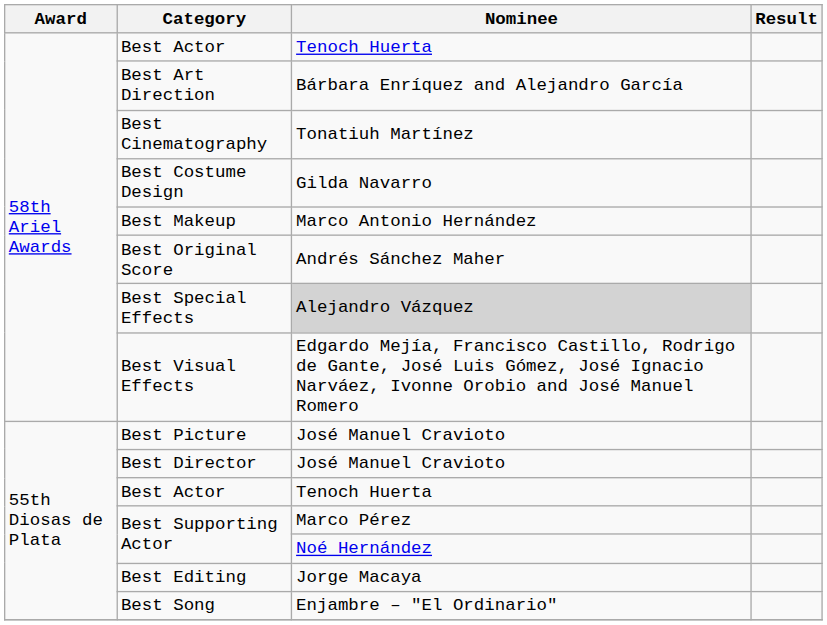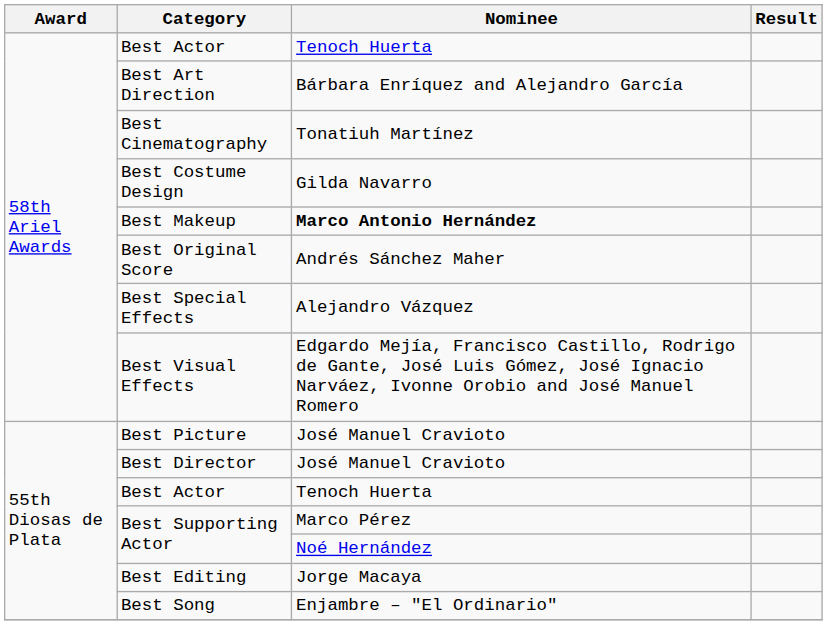(416, 221) normal -> (416, 221) bold
(385, 308) lightgrey background -> (385, 308) no background
